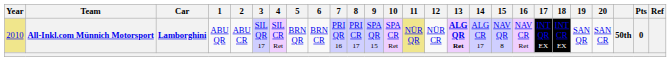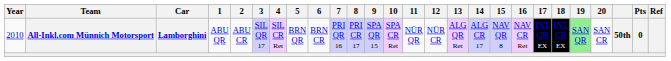(15, 35) khaki background -> (15, 35) no background
(414, 35) khaki background -> (414, 35) no background
(458, 35) bold -> (458, 35) normal
(581, 35) no background -> (581, 35) lightgreen background
